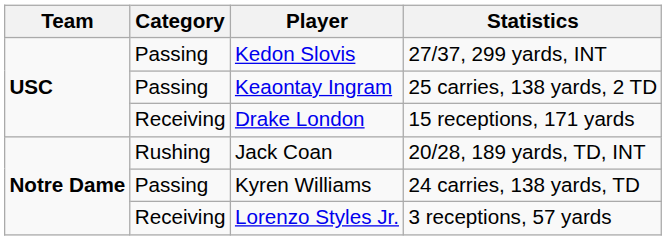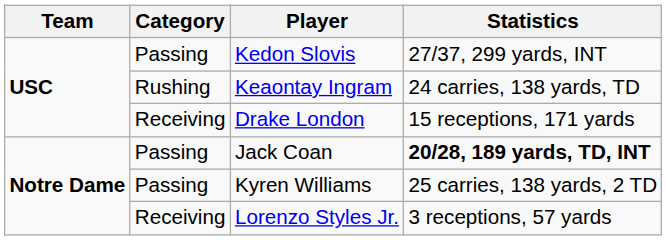(171, 86) Passing -> (173, 86) Rushing
(533, 86) 25 carries, 138 yards, 2 TD -> (524, 86) 24 carries, 138 yards, TD
(173, 152) Rushing -> (171, 152) Passing
(527, 152) normal -> (530, 152) bold
(524, 185) 24 carries, 138 yards, TD -> (533, 185) 25 carries, 138 yards, 2 TD
